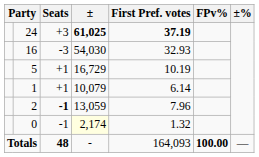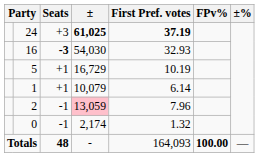(64, 50) normal -> (64, 50) bold
(64, 106) bold -> (64, 106) normal
(90, 106) no background -> (90, 106) pink background
(93, 124) lightyellow background -> (93, 124) no background
